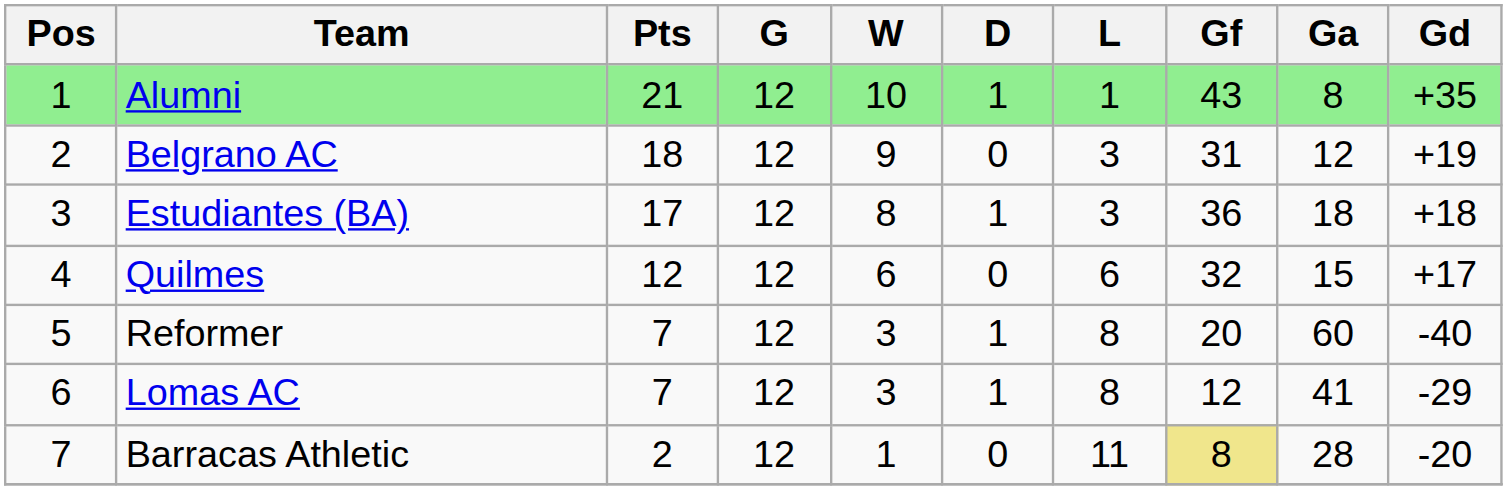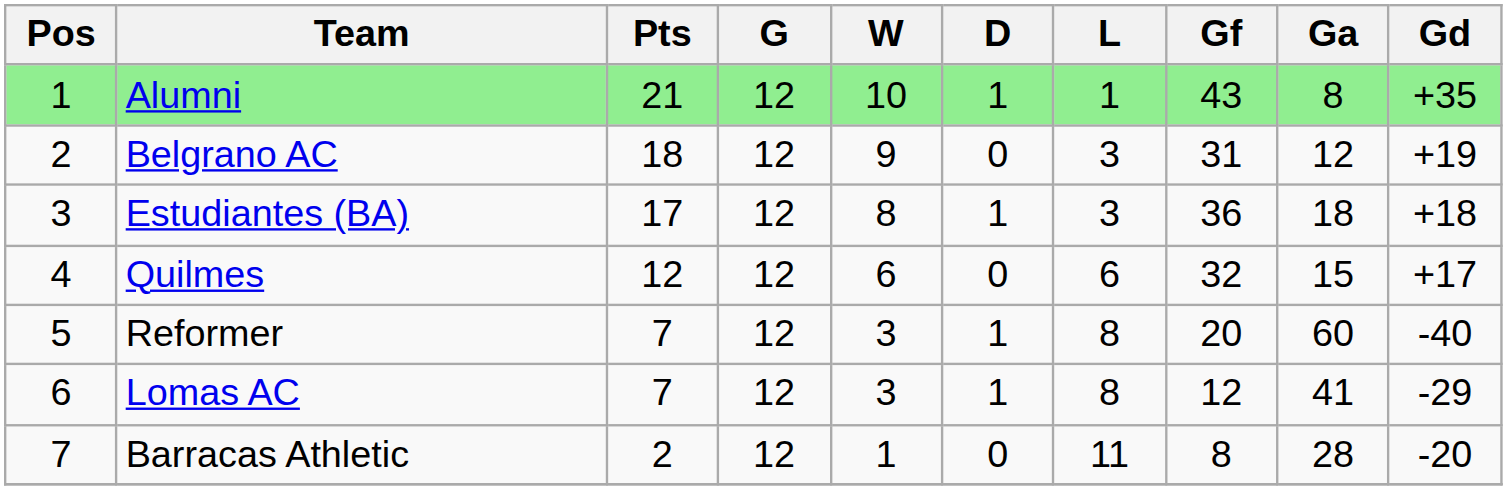(1221, 453) khaki background -> (1221, 453) no background
